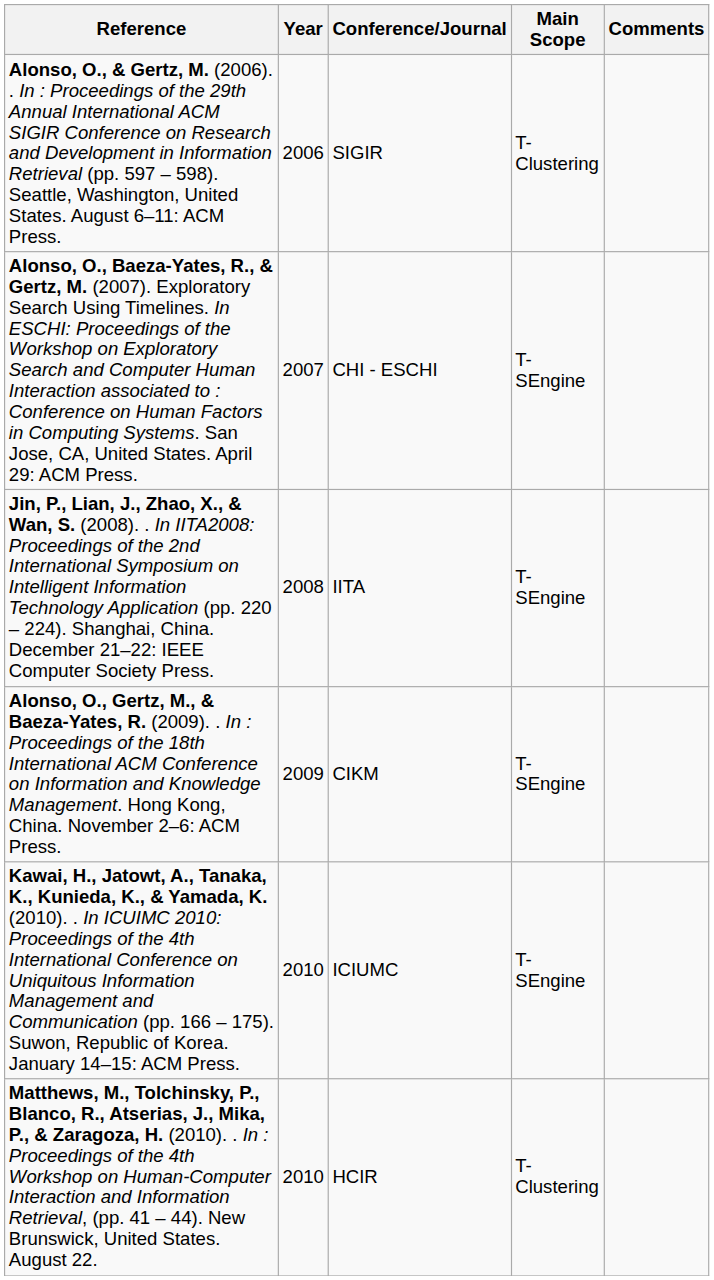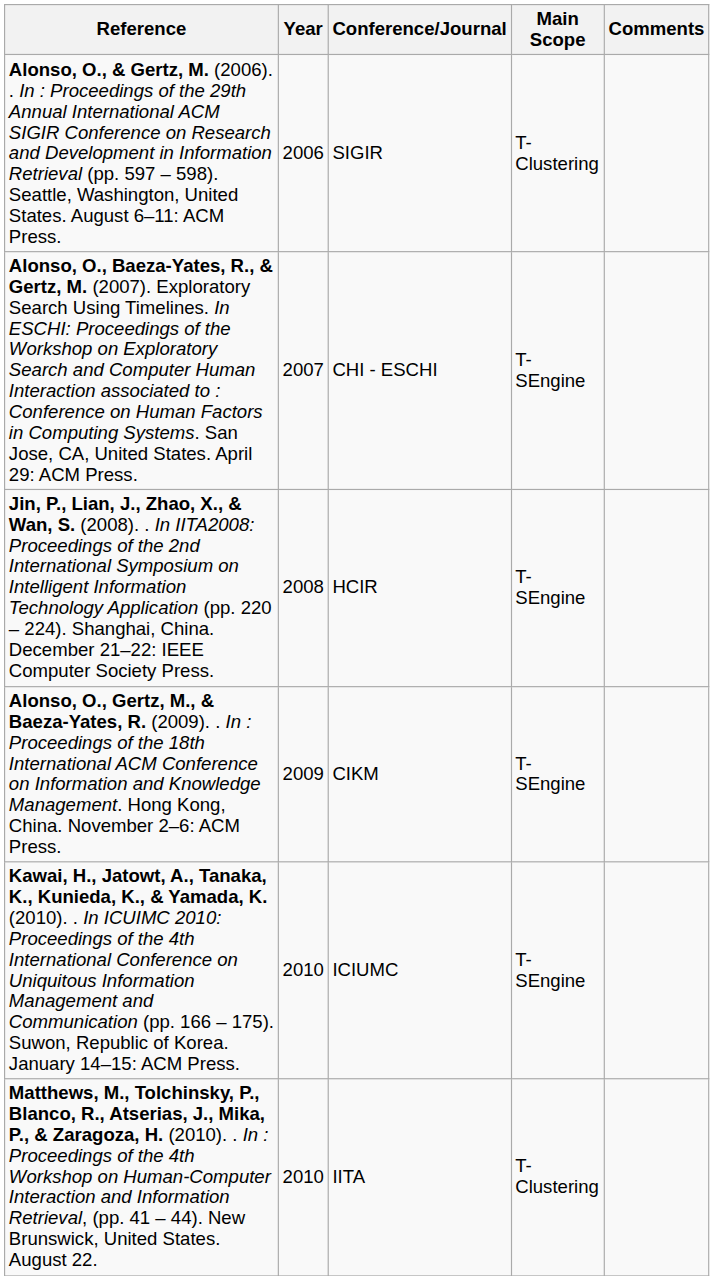(349, 587) IITA -> (355, 587) HCIR
(355, 1177) HCIR -> (349, 1177) IITA
